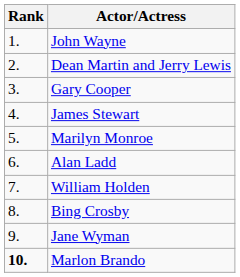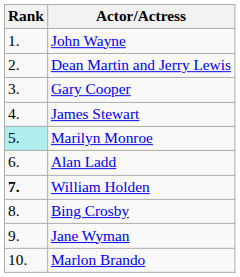(14, 138) no background -> (14, 138) paleturquoise background
(14, 187) normal -> (14, 187) bold
(18, 260) bold -> (18, 260) normal
